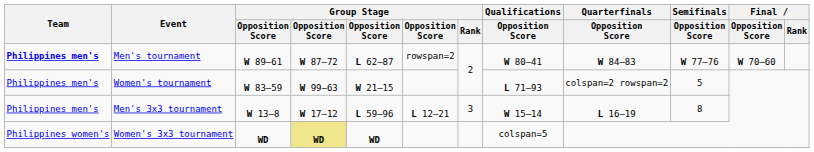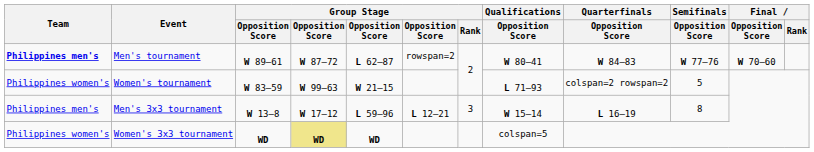(53, 82) Philippines men's -> (58, 82) Philippines women's
